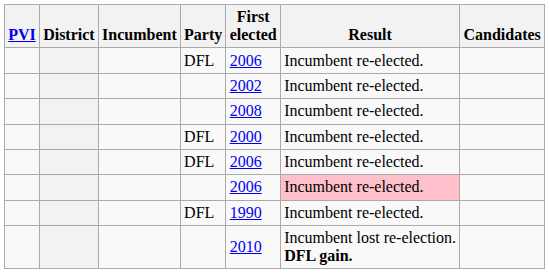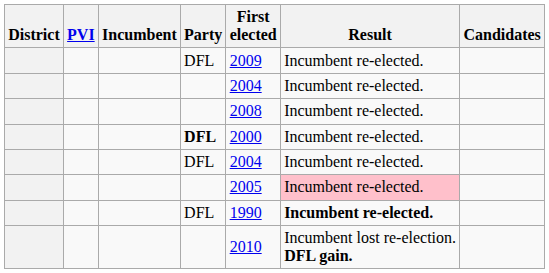columns swapped: (69, 35) <-> (22, 35)
(246, 60) 2006 -> (246, 60) 2009
(246, 85) 2002 -> (246, 85) 2004
(199, 136) normal -> (200, 136) bold
(246, 162) 2006 -> (246, 162) 2004
(246, 187) 2006 -> (246, 187) 2005
(354, 212) normal -> (359, 212) bold
